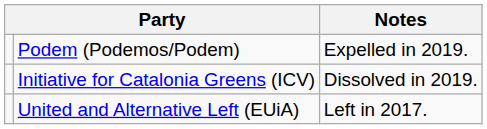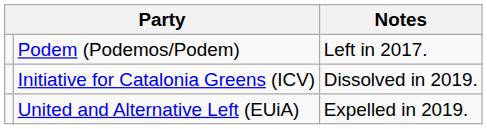(396, 50) Expelled in 2019. -> (376, 50) Left in 2017.
(376, 109) Left in 2017. -> (396, 109) Expelled in 2019.
